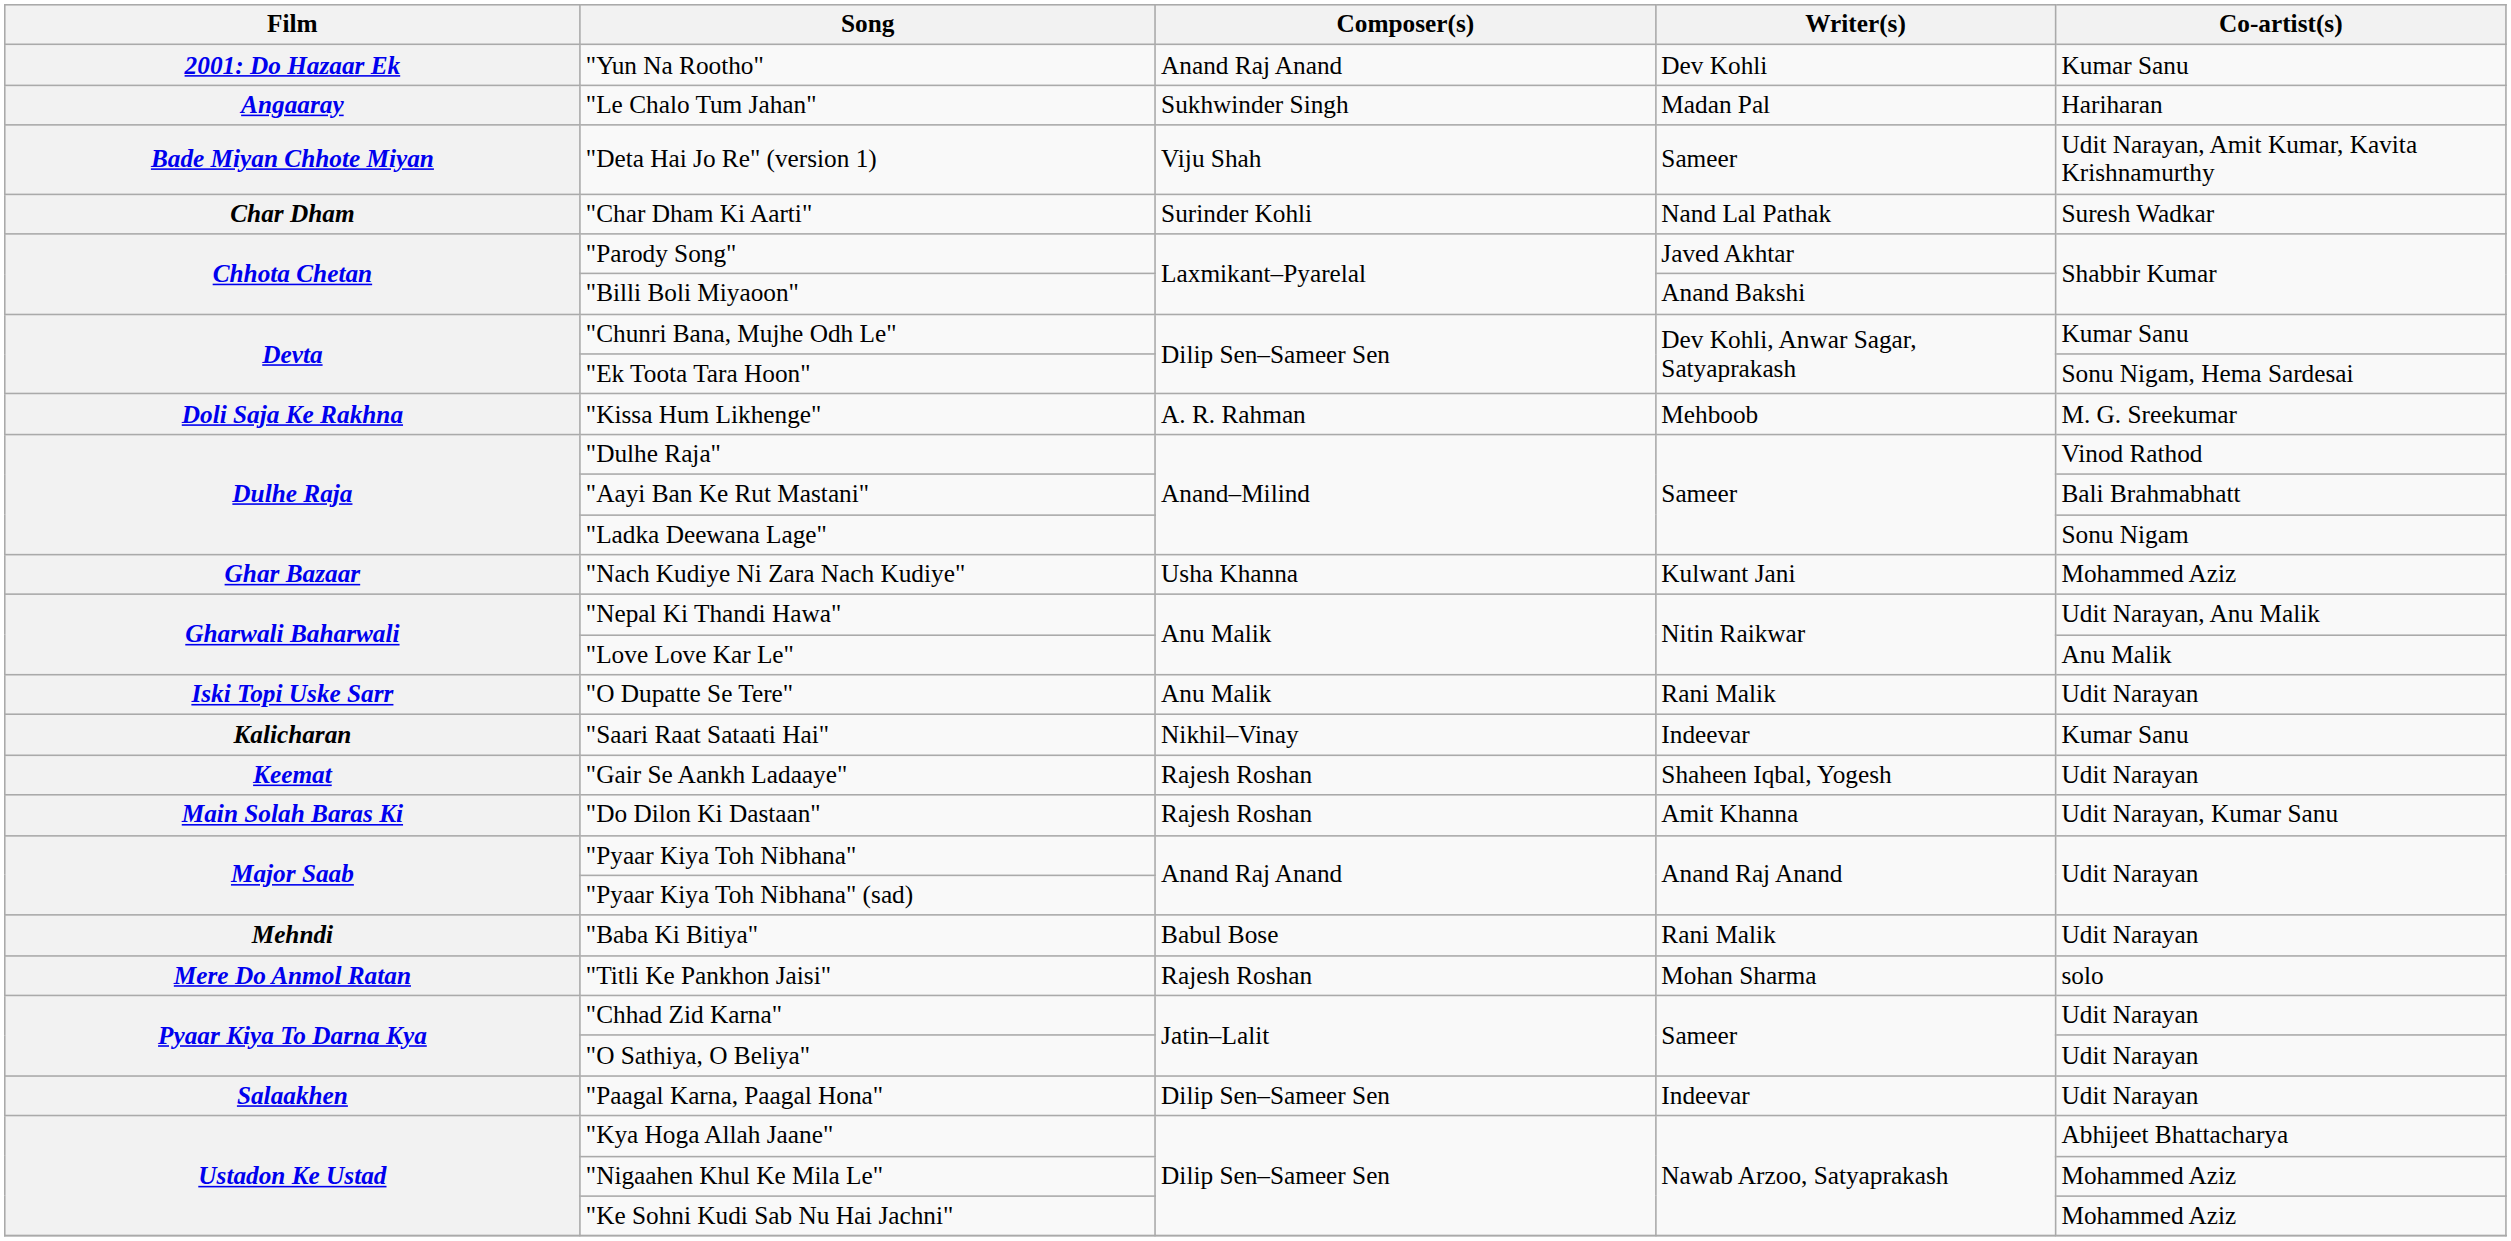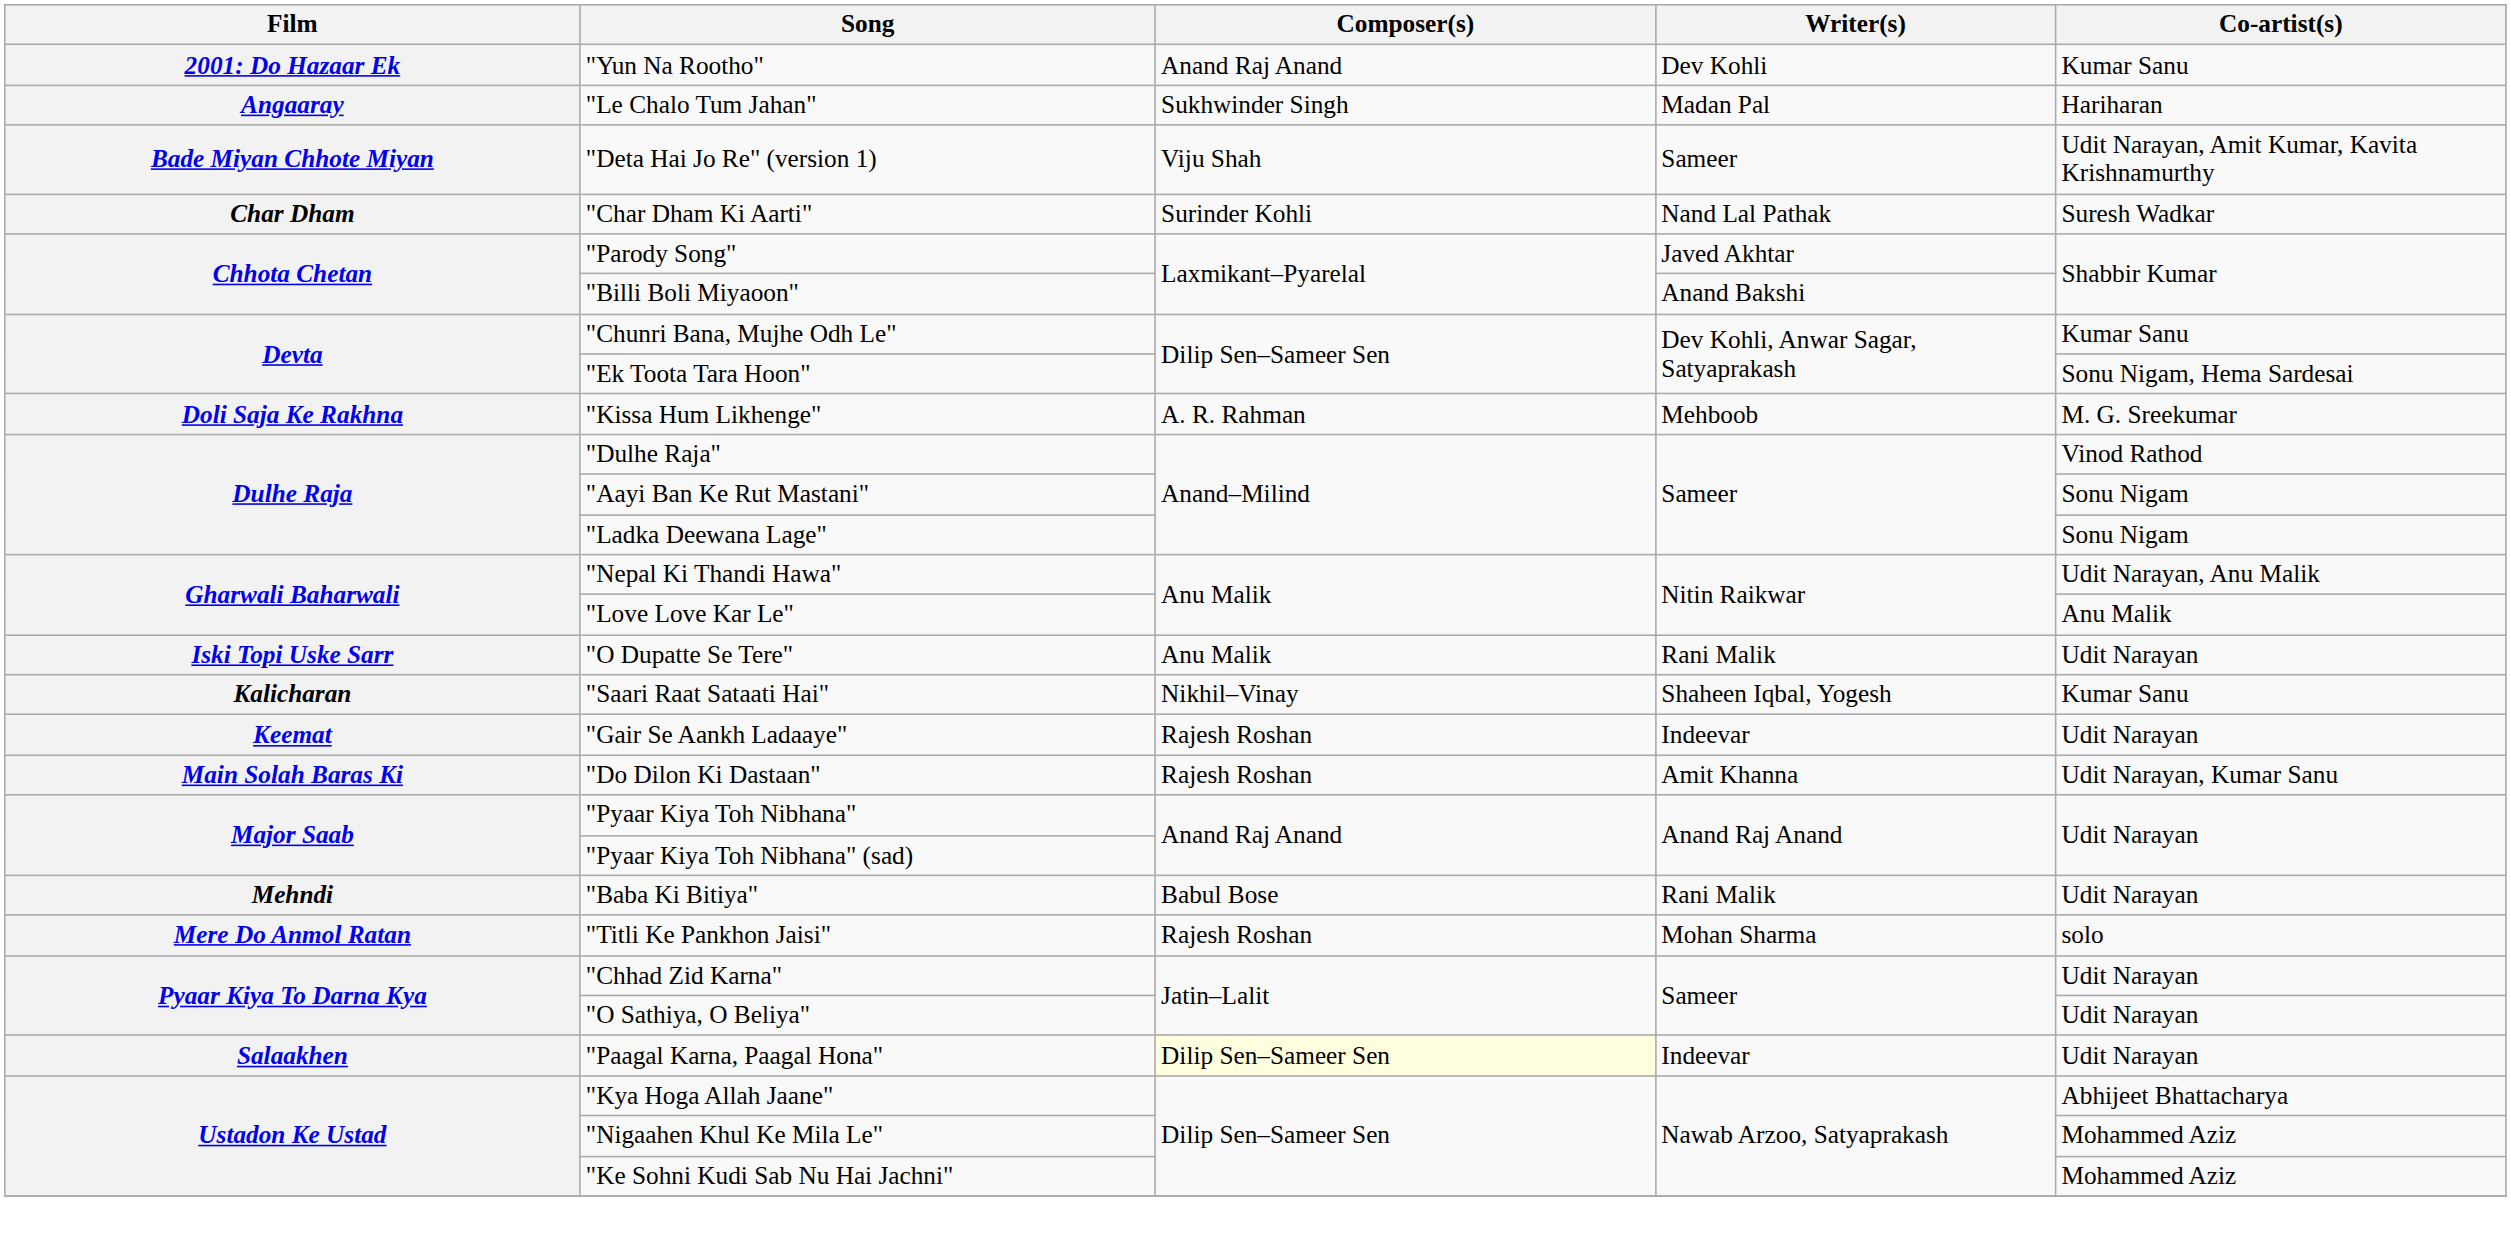(2151, 494) Bali Brahmabhatt -> (2125, 494) Sonu Nigam
- row: (776, 574)
(1706, 734) Indeevar -> (1776, 694) Shaheen Iqbal, Yogesh
(1776, 774) Shaheen Iqbal, Yogesh -> (1706, 734) Indeevar
(1276, 1095) no background -> (1276, 1055) lightyellow background
